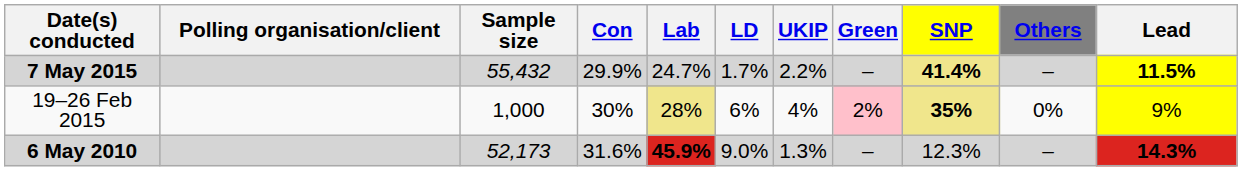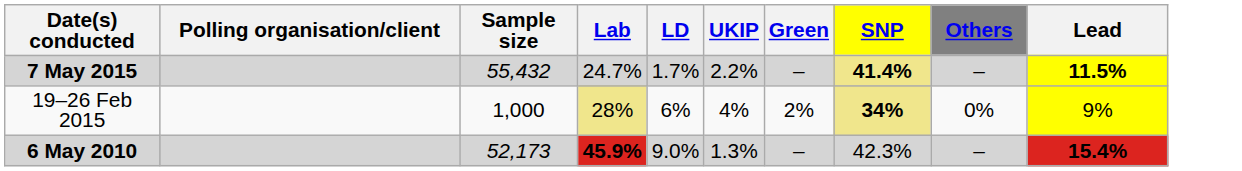- column: (612, 30)
(868, 111) pink background -> (799, 111) no background
(951, 111) 35% -> (882, 111) 34%
(951, 151) 12.3% -> (882, 151) 42.3%
(1167, 151) 14.3% -> (1098, 151) 15.4%
